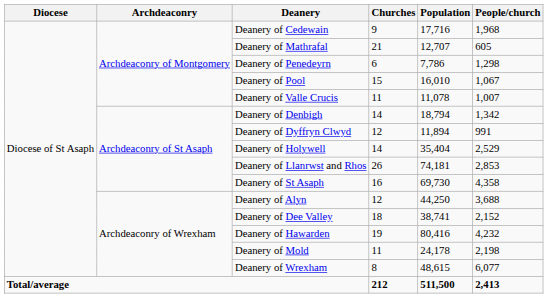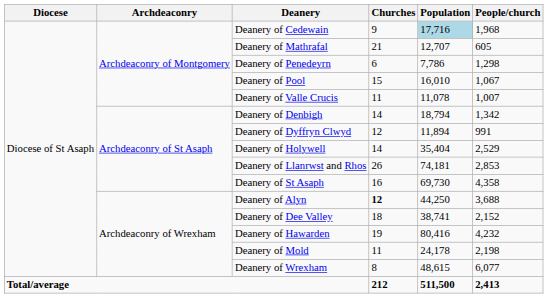(435, 30) no background -> (435, 30) lightblue background
(377, 200) normal -> (377, 200) bold
